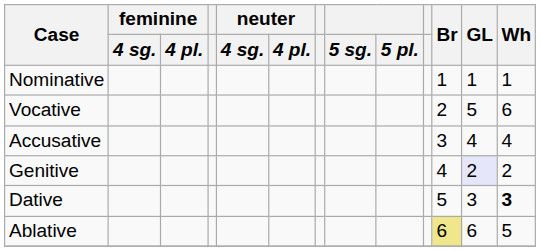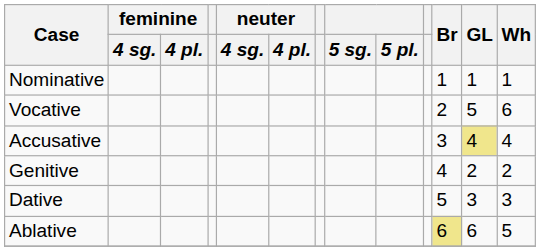(472, 140) no background -> (472, 140) khaki background
(472, 170) lavender background -> (472, 170) no background
(507, 200) bold -> (507, 200) normal
